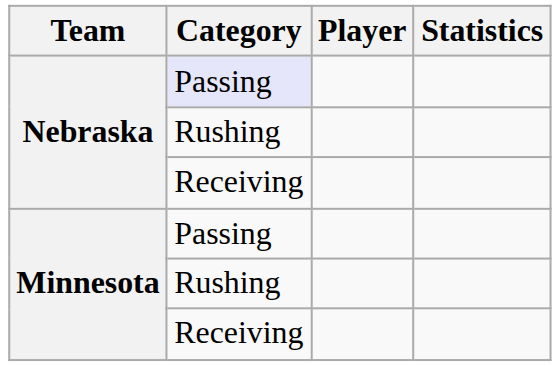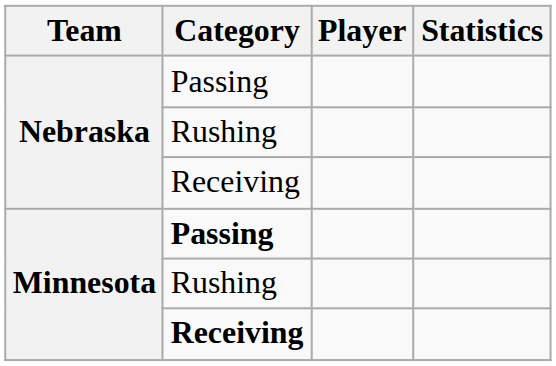(223, 81) lavender background -> (219, 81) no background
(223, 232) normal -> (222, 232) bold
(239, 333) normal -> (237, 333) bold
